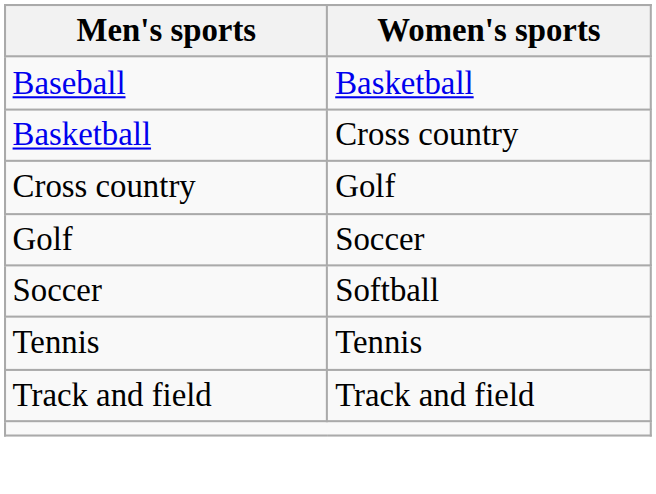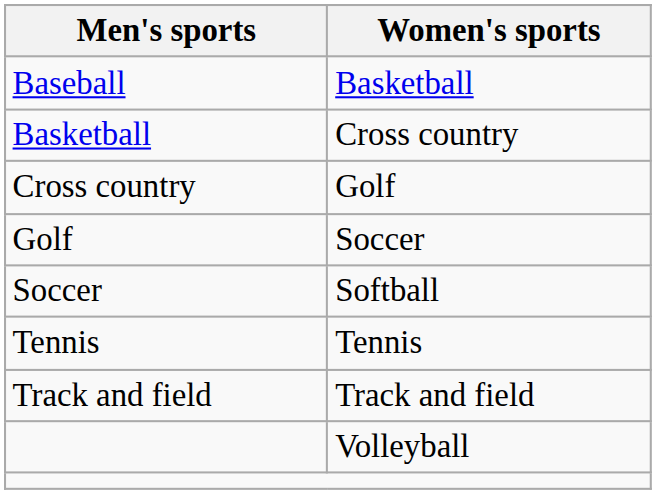+ row: (402, 446)
